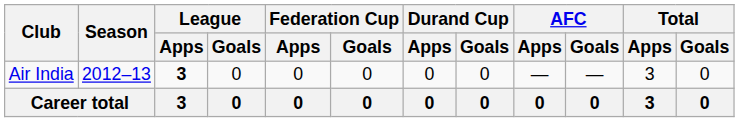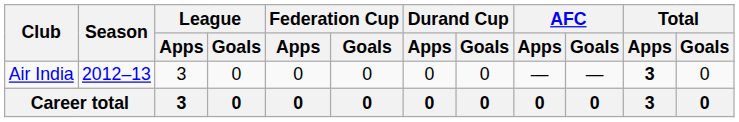(181, 75) bold -> (181, 75) normal
(650, 75) normal -> (650, 75) bold
